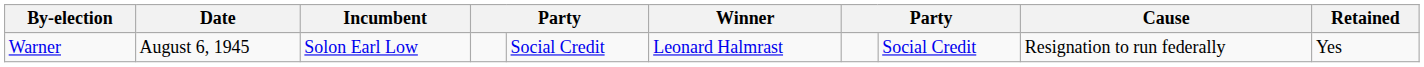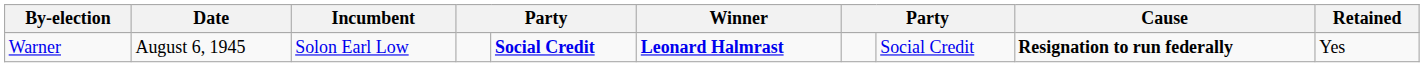(558, 47) normal -> (545, 47) bold
(718, 47) normal -> (712, 47) bold
(1125, 47) normal -> (1126, 47) bold
